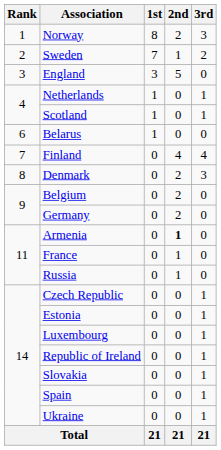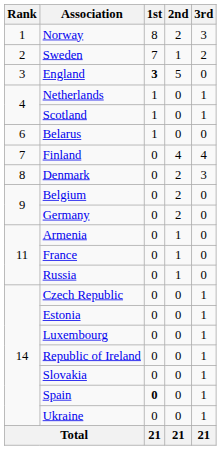(154, 74) normal -> (154, 74) bold
(178, 235) bold -> (178, 235) normal
(154, 395) normal -> (154, 395) bold
